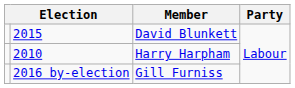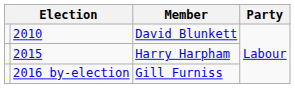(28, 34) 2015 -> (28, 34) 2010
(28, 54) 2010 -> (28, 54) 2015
